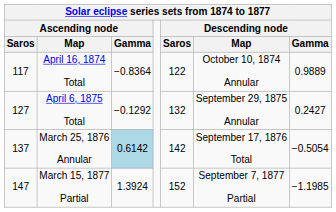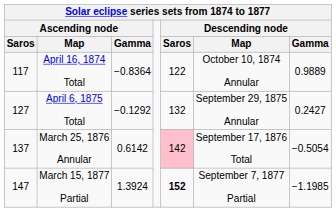(132, 149) lightblue background -> (132, 149) no background
(177, 149) no background -> (177, 149) pink background
(177, 187) normal -> (177, 187) bold
